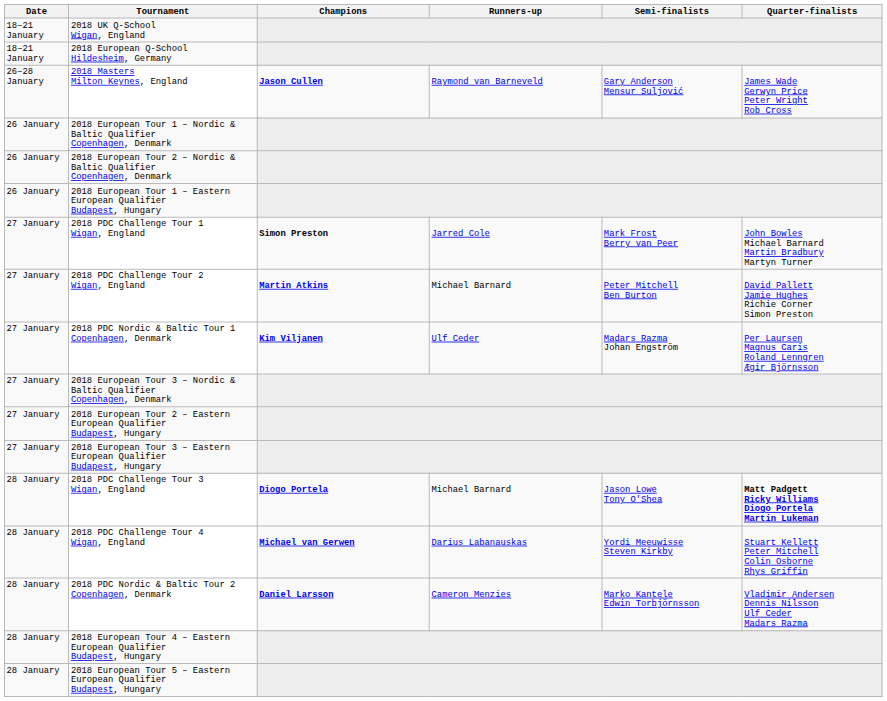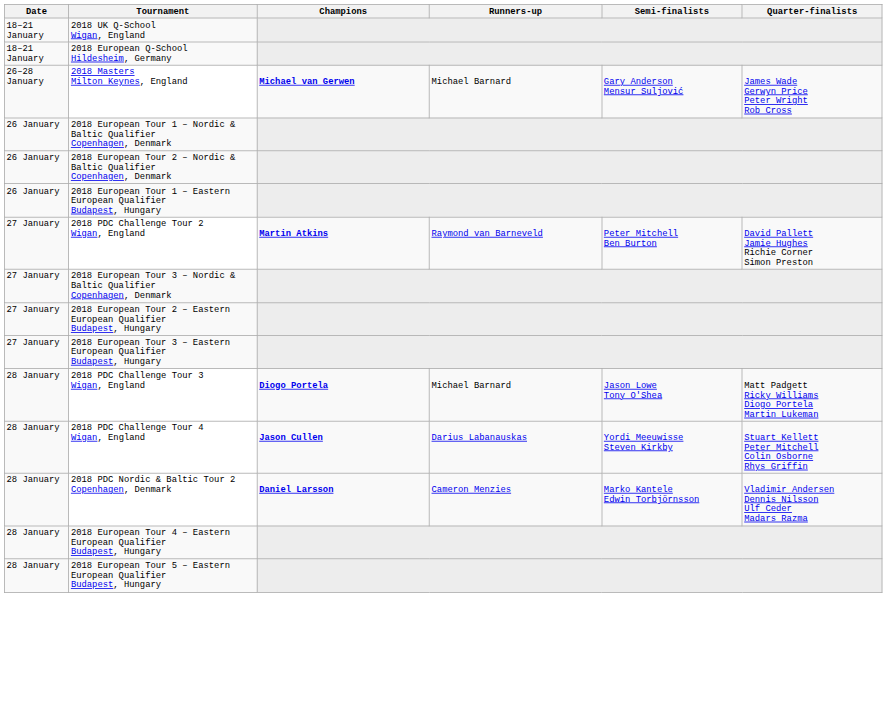(291, 82) Jason Cullen -> (307, 82) Michael van Gerwen
(487, 82) Raymond van Barneveld -> (471, 82) Michael Barnard
- row: (137, 229)
(471, 286) Michael Barnard -> (487, 234) Raymond van Barneveld
- row: (153, 334)
(781, 504) bold -> (781, 400) normal
(307, 542) Michael van Gerwen -> (291, 438) Jason Cullen
